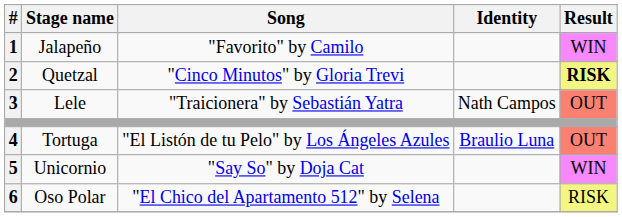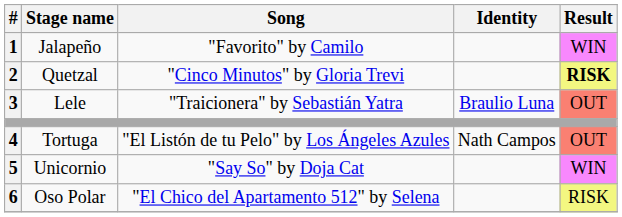(507, 103) Nath Campos -> (507, 103) Braulio Luna
(507, 140) Braulio Luna -> (507, 140) Nath Campos
